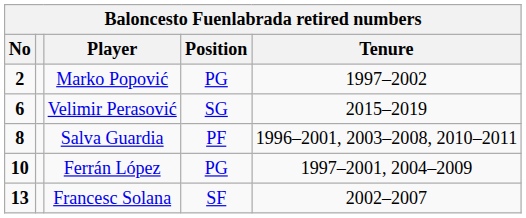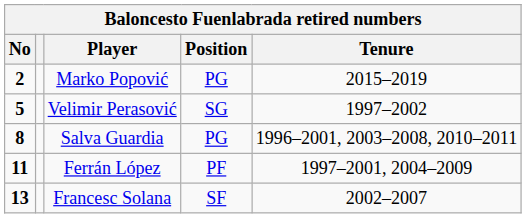(386, 79) 1997–2002 -> (386, 79) 2015–2019
(20, 109) 6 -> (20, 109) 5
(386, 109) 2015–2019 -> (386, 109) 1997–2002
(216, 138) PF -> (216, 138) PG
(20, 168) 10 -> (20, 168) 11
(216, 168) PG -> (216, 168) PF
